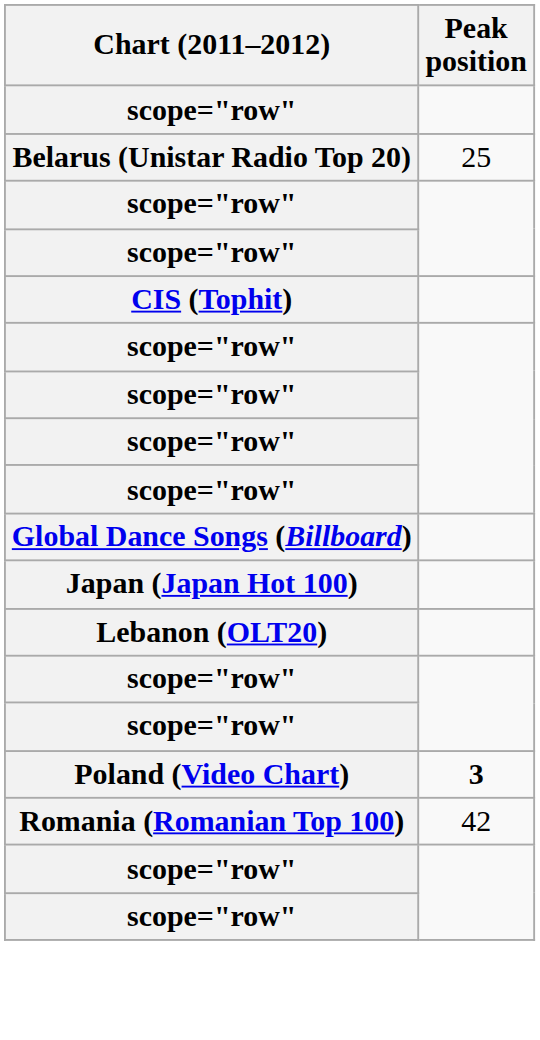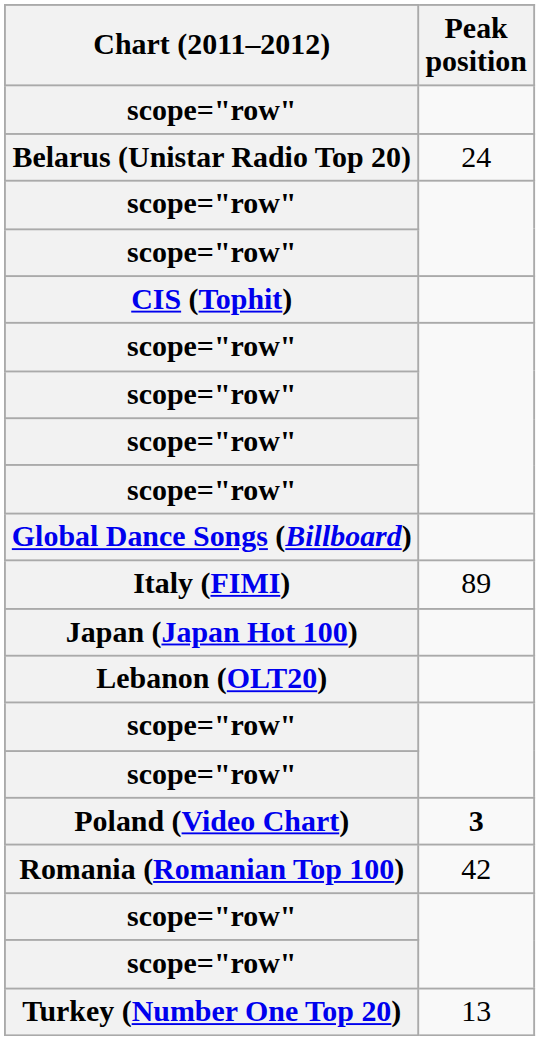(476, 156) 25 -> (476, 156) 24
+ row: (212, 583)
+ row: (212, 1010)
